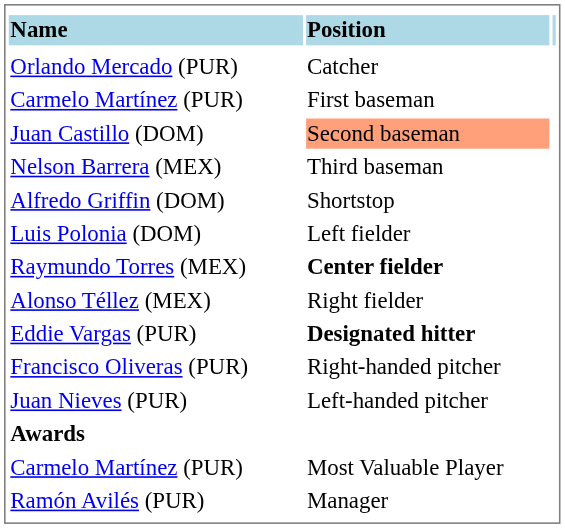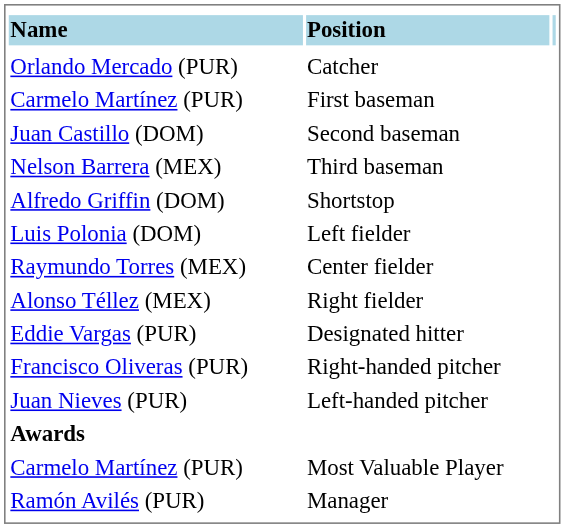(383, 133) lightsalmon background -> (383, 133) no background
(375, 266) bold -> (370, 266) normal
(391, 333) bold -> (385, 333) normal
